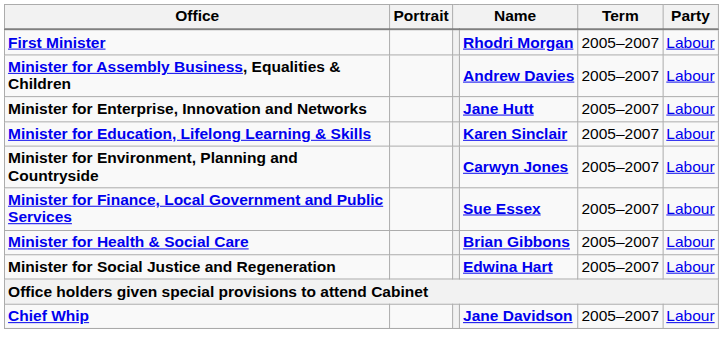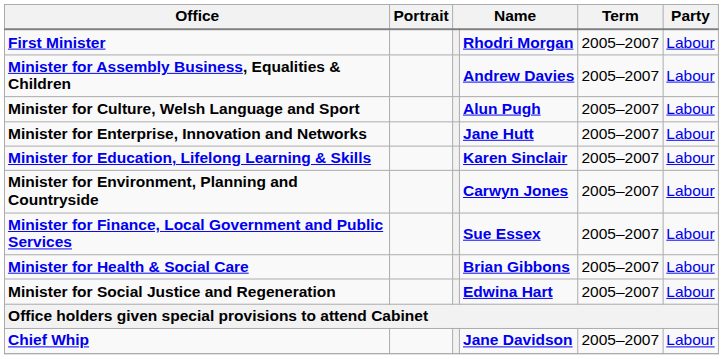+ row: (184, 109)
